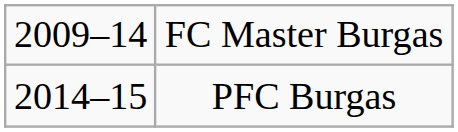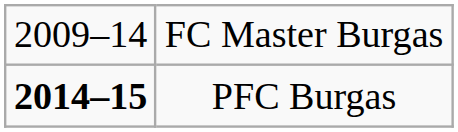(81, 95) normal -> (81, 95) bold
